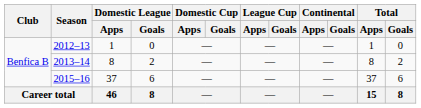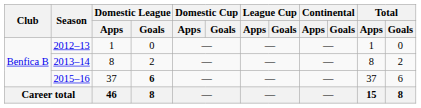(152, 78) normal -> (152, 78) bold
